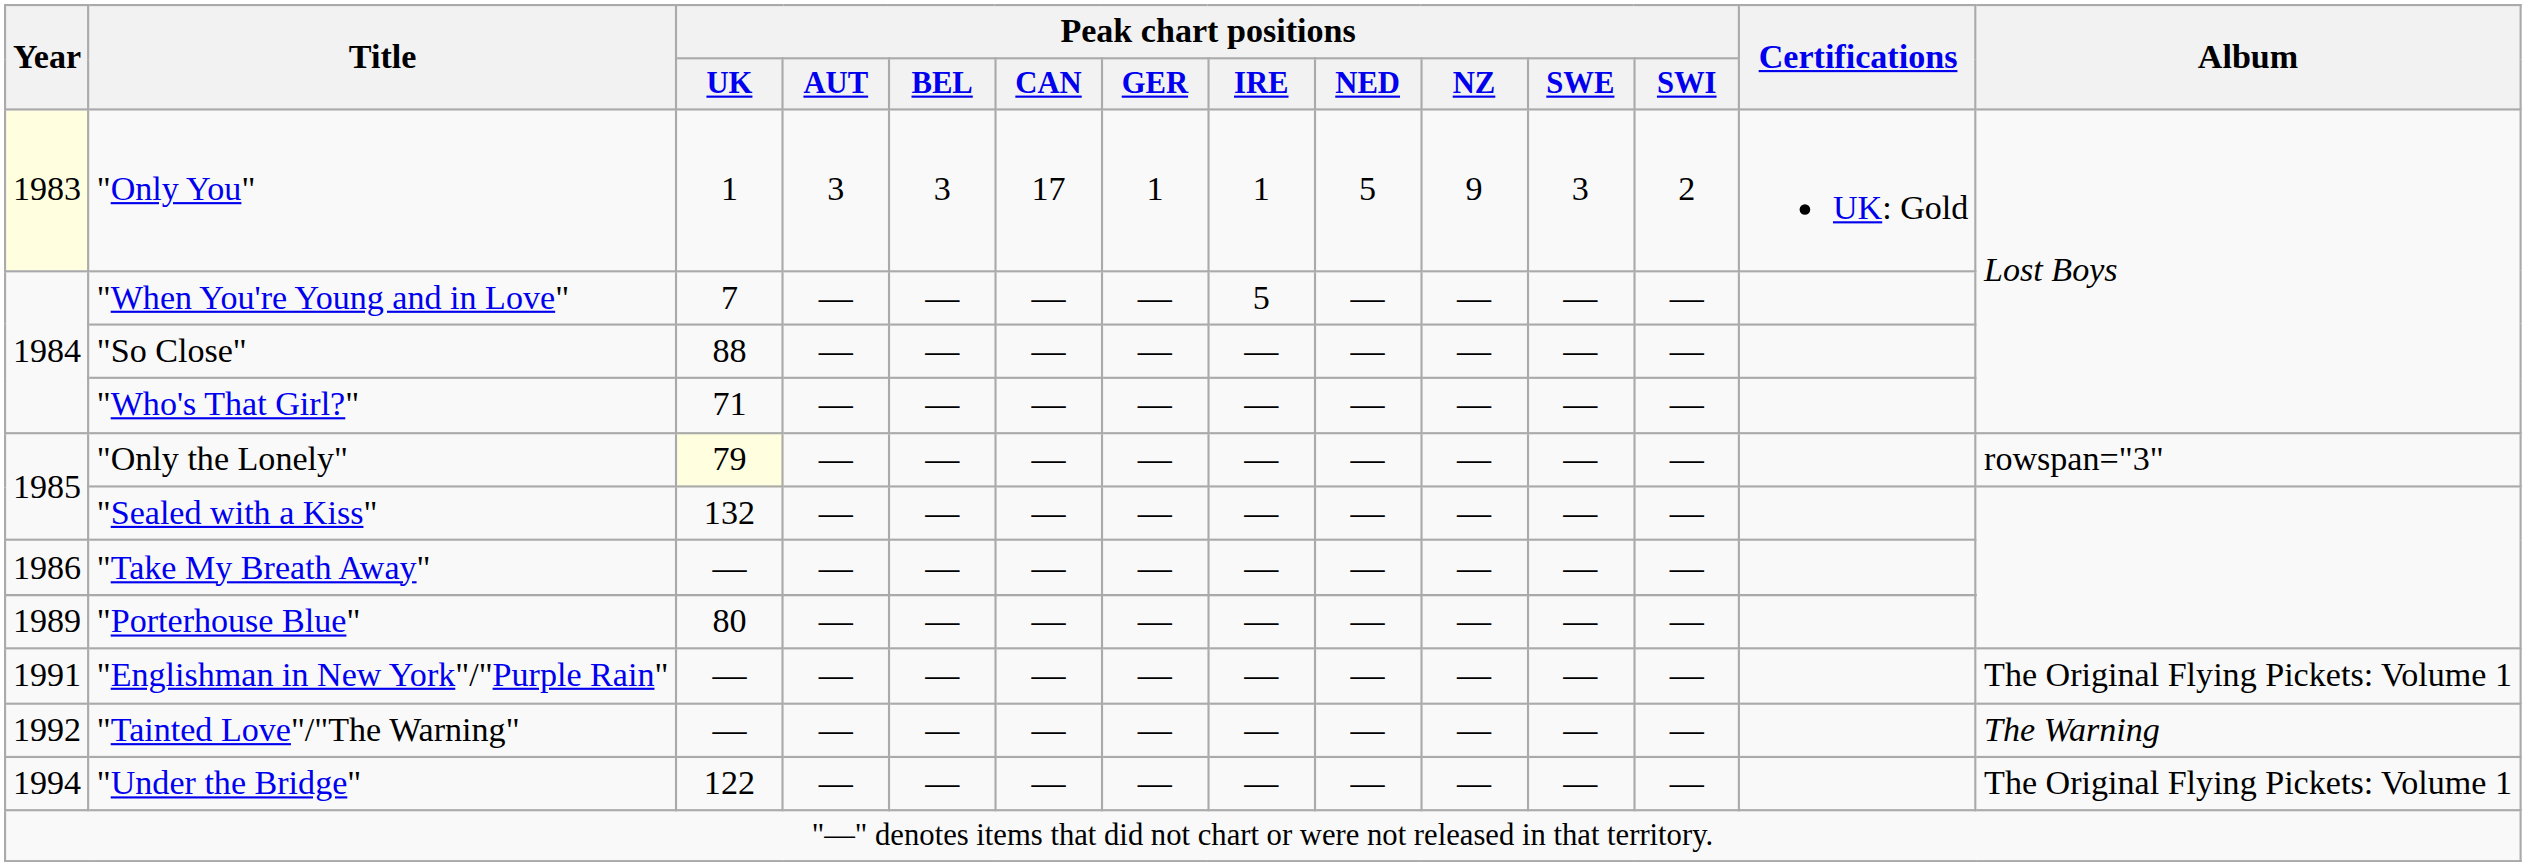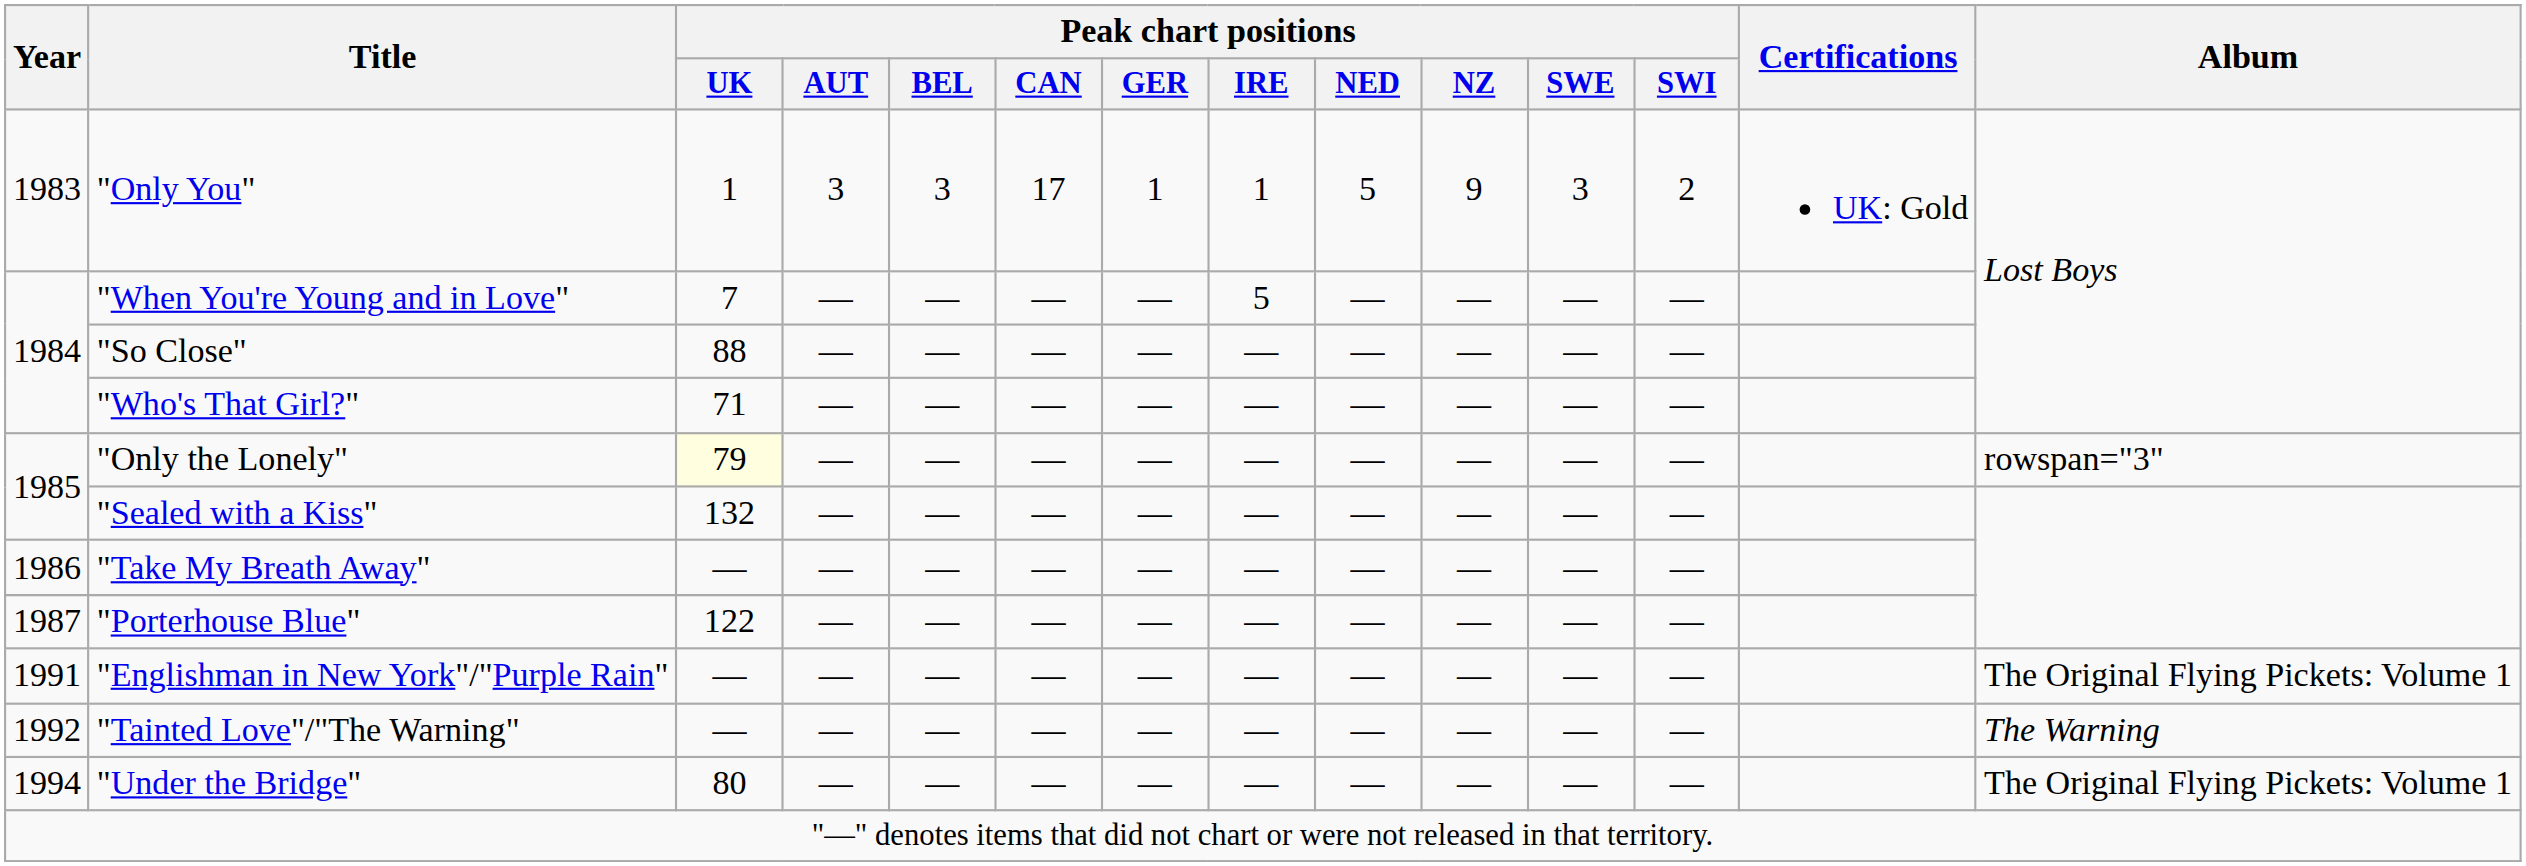(47, 189) lightyellow background -> (47, 189) no background
(47, 621) 1989 -> (47, 621) 1987
(729, 621) 80 -> (729, 621) 122
(729, 783) 122 -> (729, 783) 80
